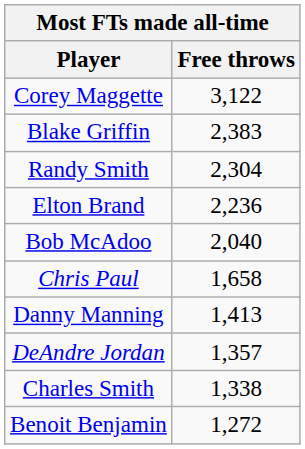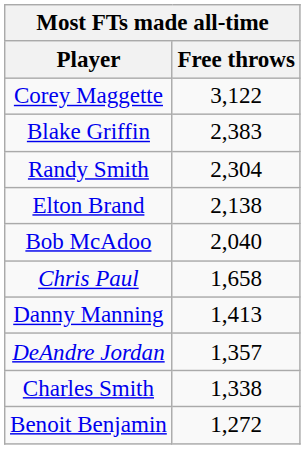(236, 205) 2,236 -> (236, 205) 2,138
